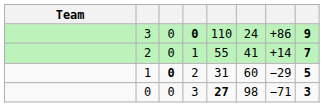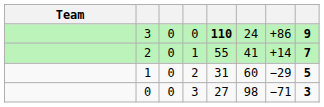(195, 34) bold -> (195, 34) normal
(221, 34) normal -> (221, 34) bold
(171, 73) bold -> (171, 73) normal
(221, 92) bold -> (221, 92) normal
